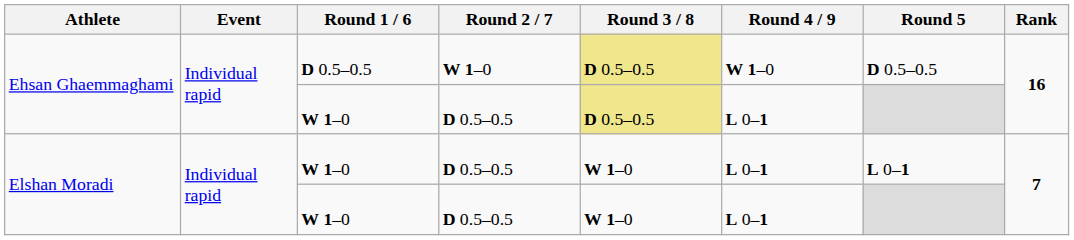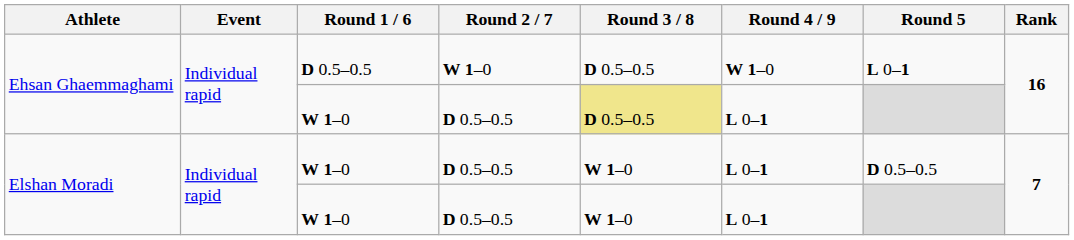(619, 69) khaki background -> (619, 69) no background
(902, 69) D 0.5–0.5 -> (888, 69) L 0–1
(888, 169) L 0–1 -> (902, 169) D 0.5–0.5
